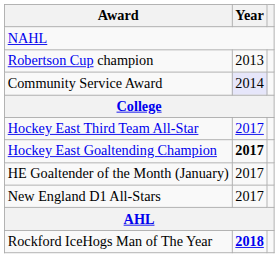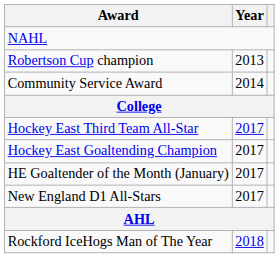(250, 83) lavender background -> (250, 83) no background
(250, 151) bold -> (250, 151) normal
(250, 241) bold -> (250, 241) normal
